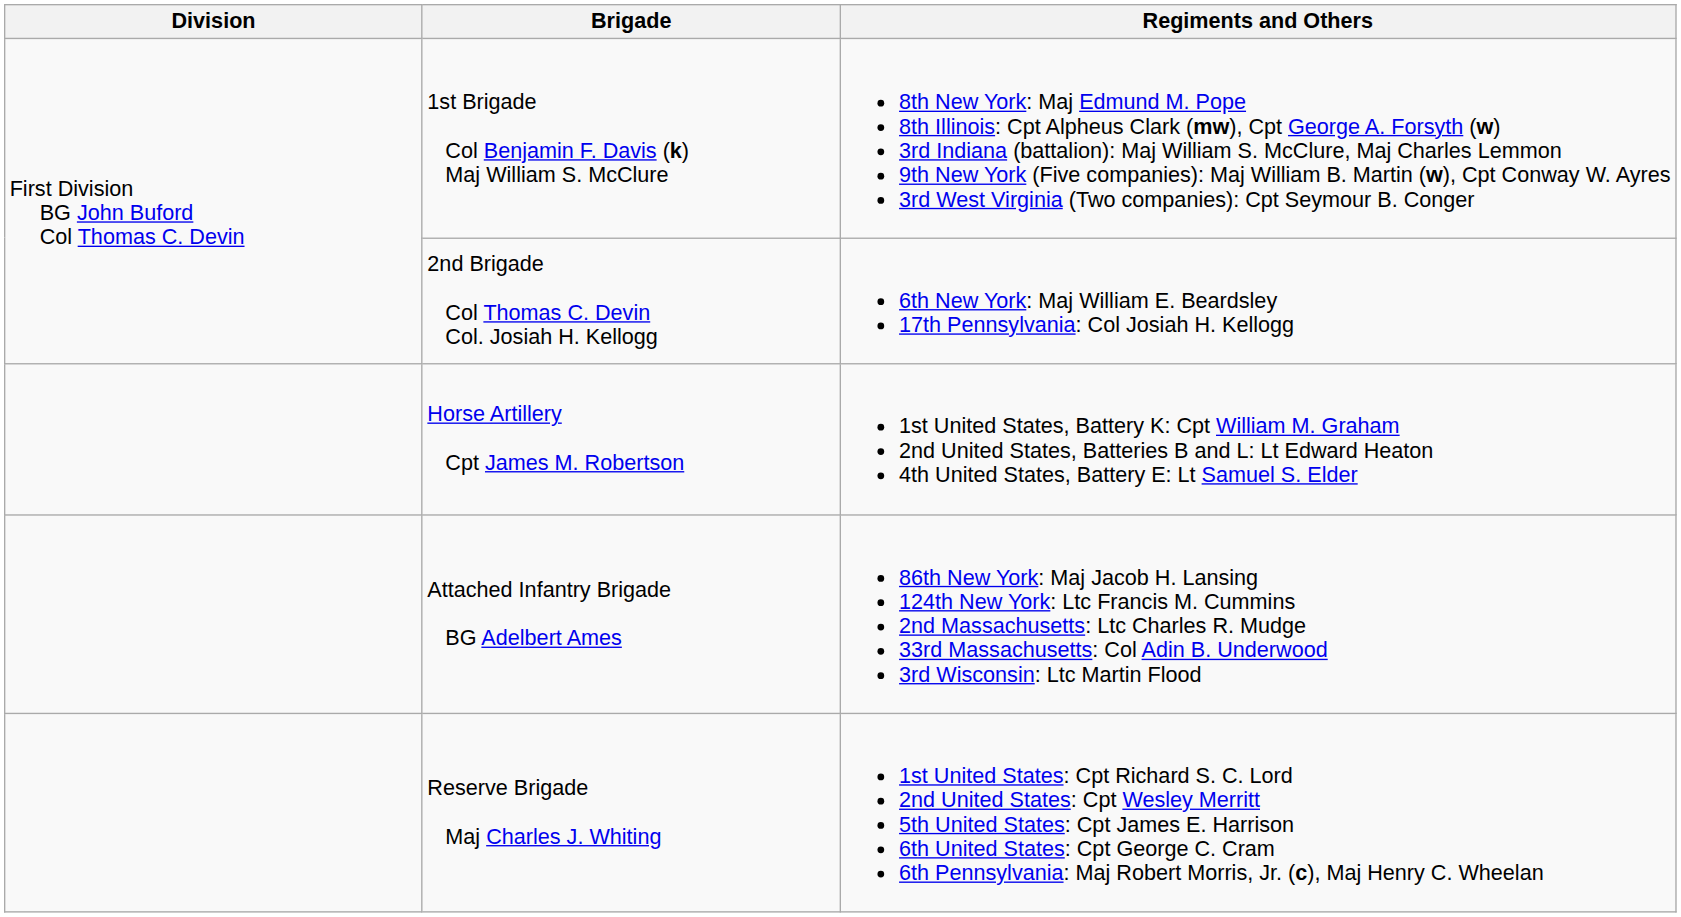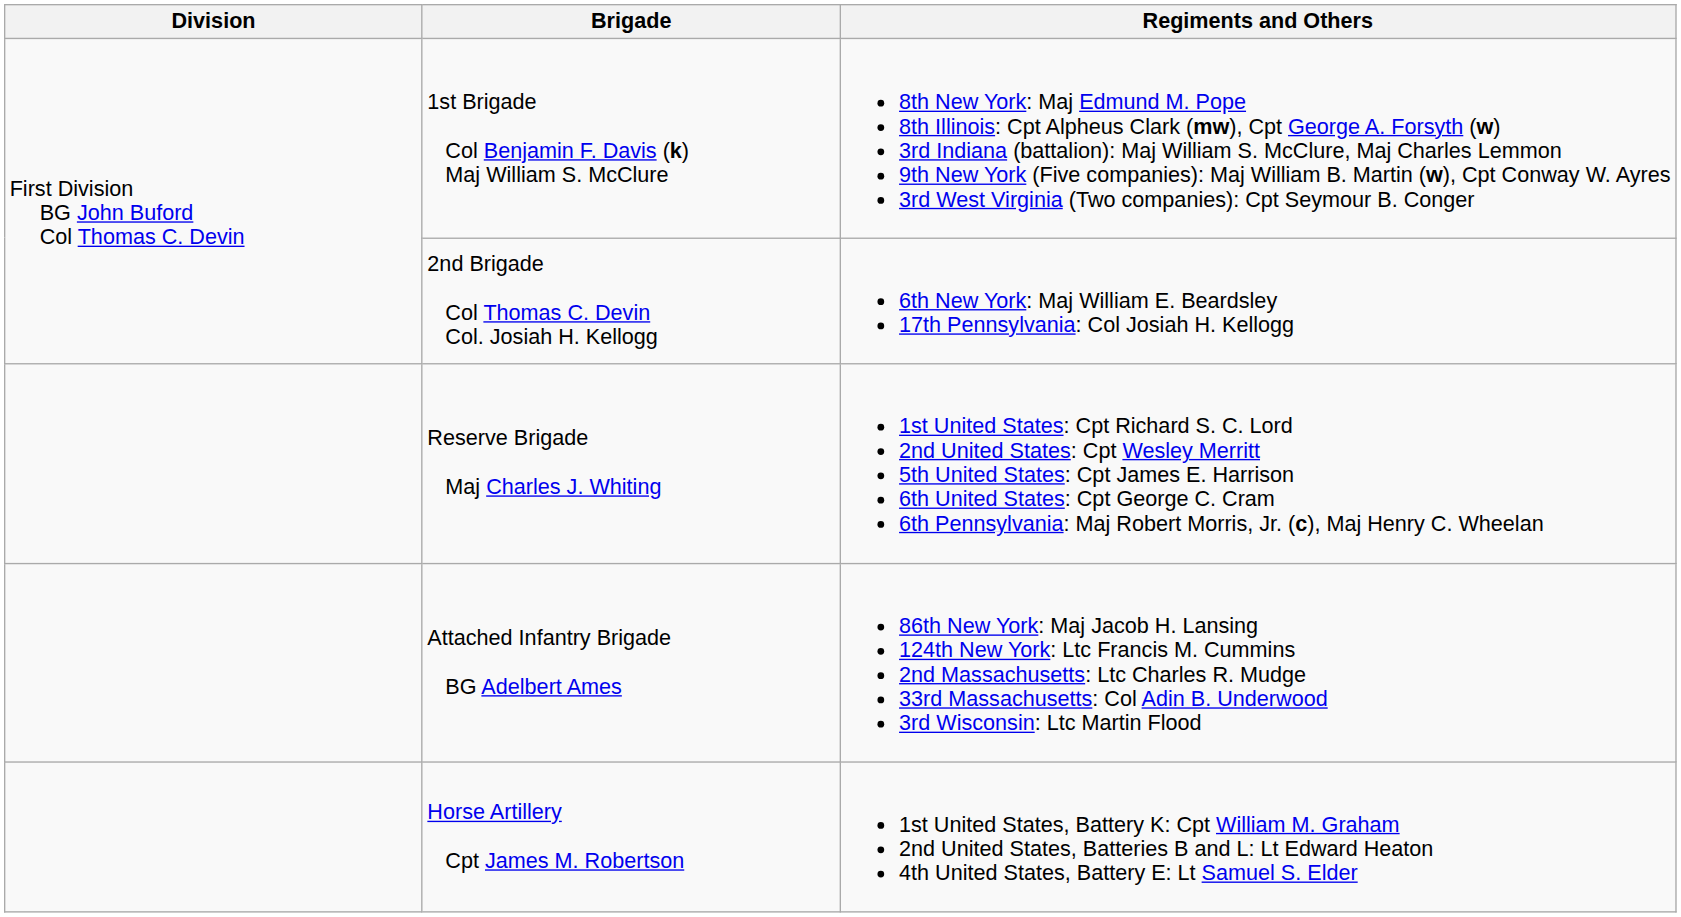rows swapped: (544, 812) <-> (556, 438)
